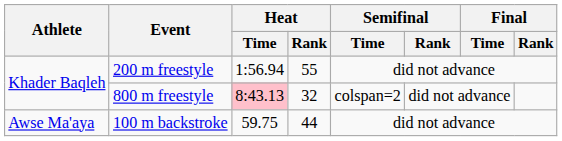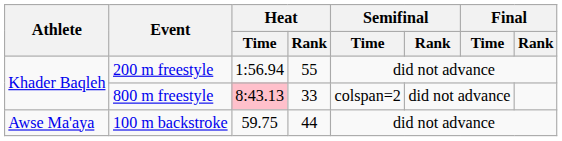(309, 96) 32 -> (309, 96) 33
